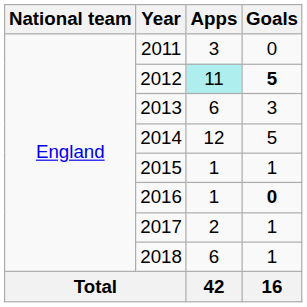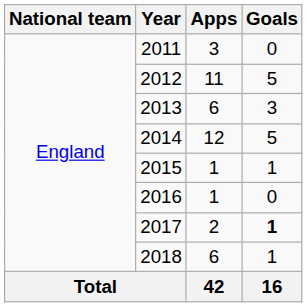(214, 78) paleturquoise background -> (214, 78) no background
(272, 78) bold -> (272, 78) normal
(272, 197) bold -> (272, 197) normal
(272, 227) normal -> (272, 227) bold
